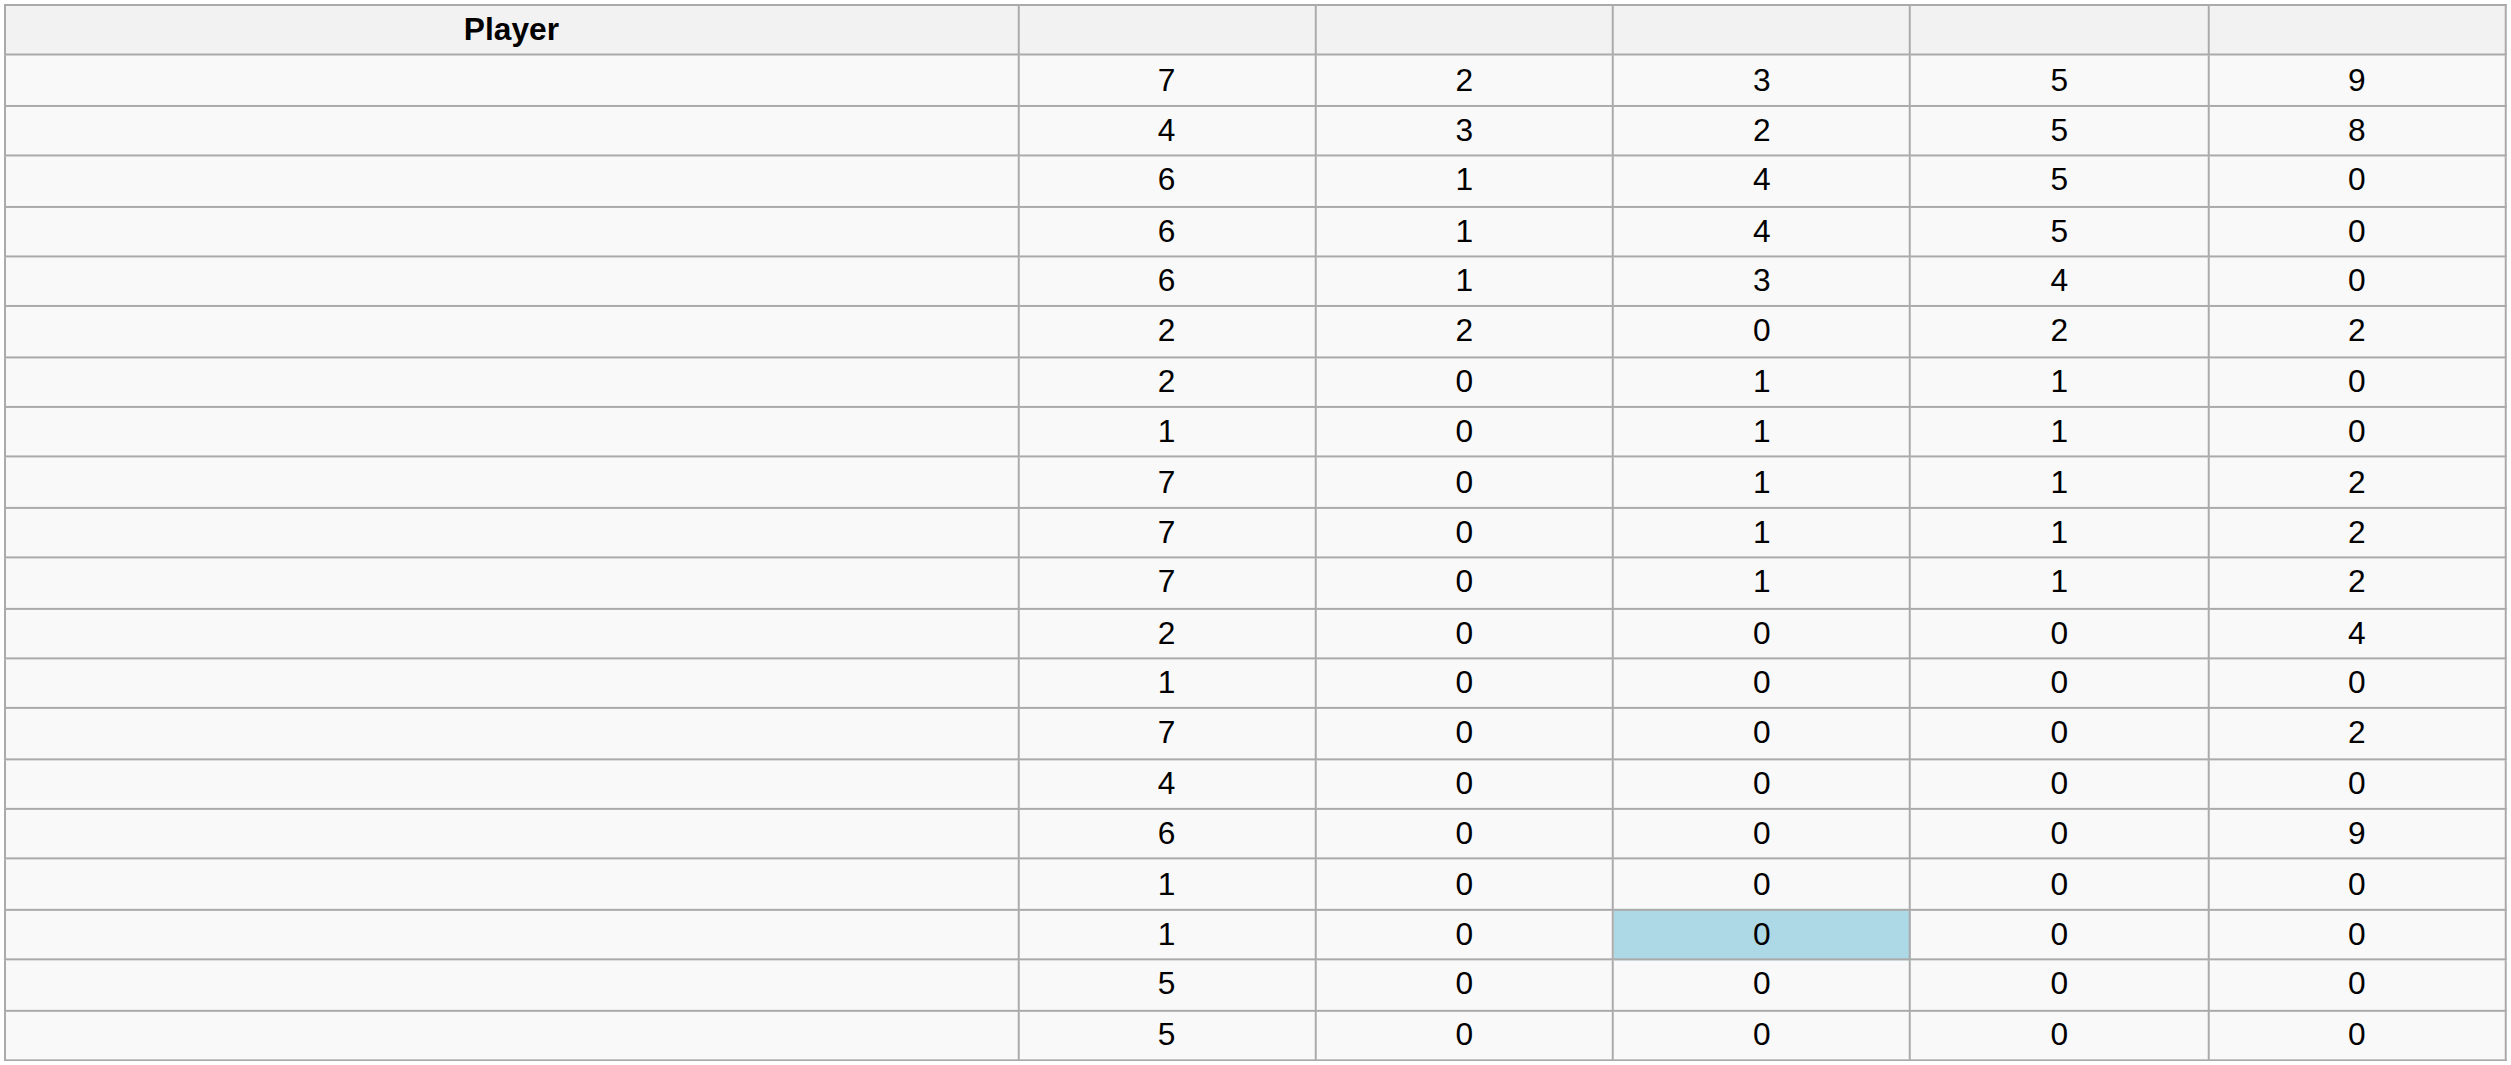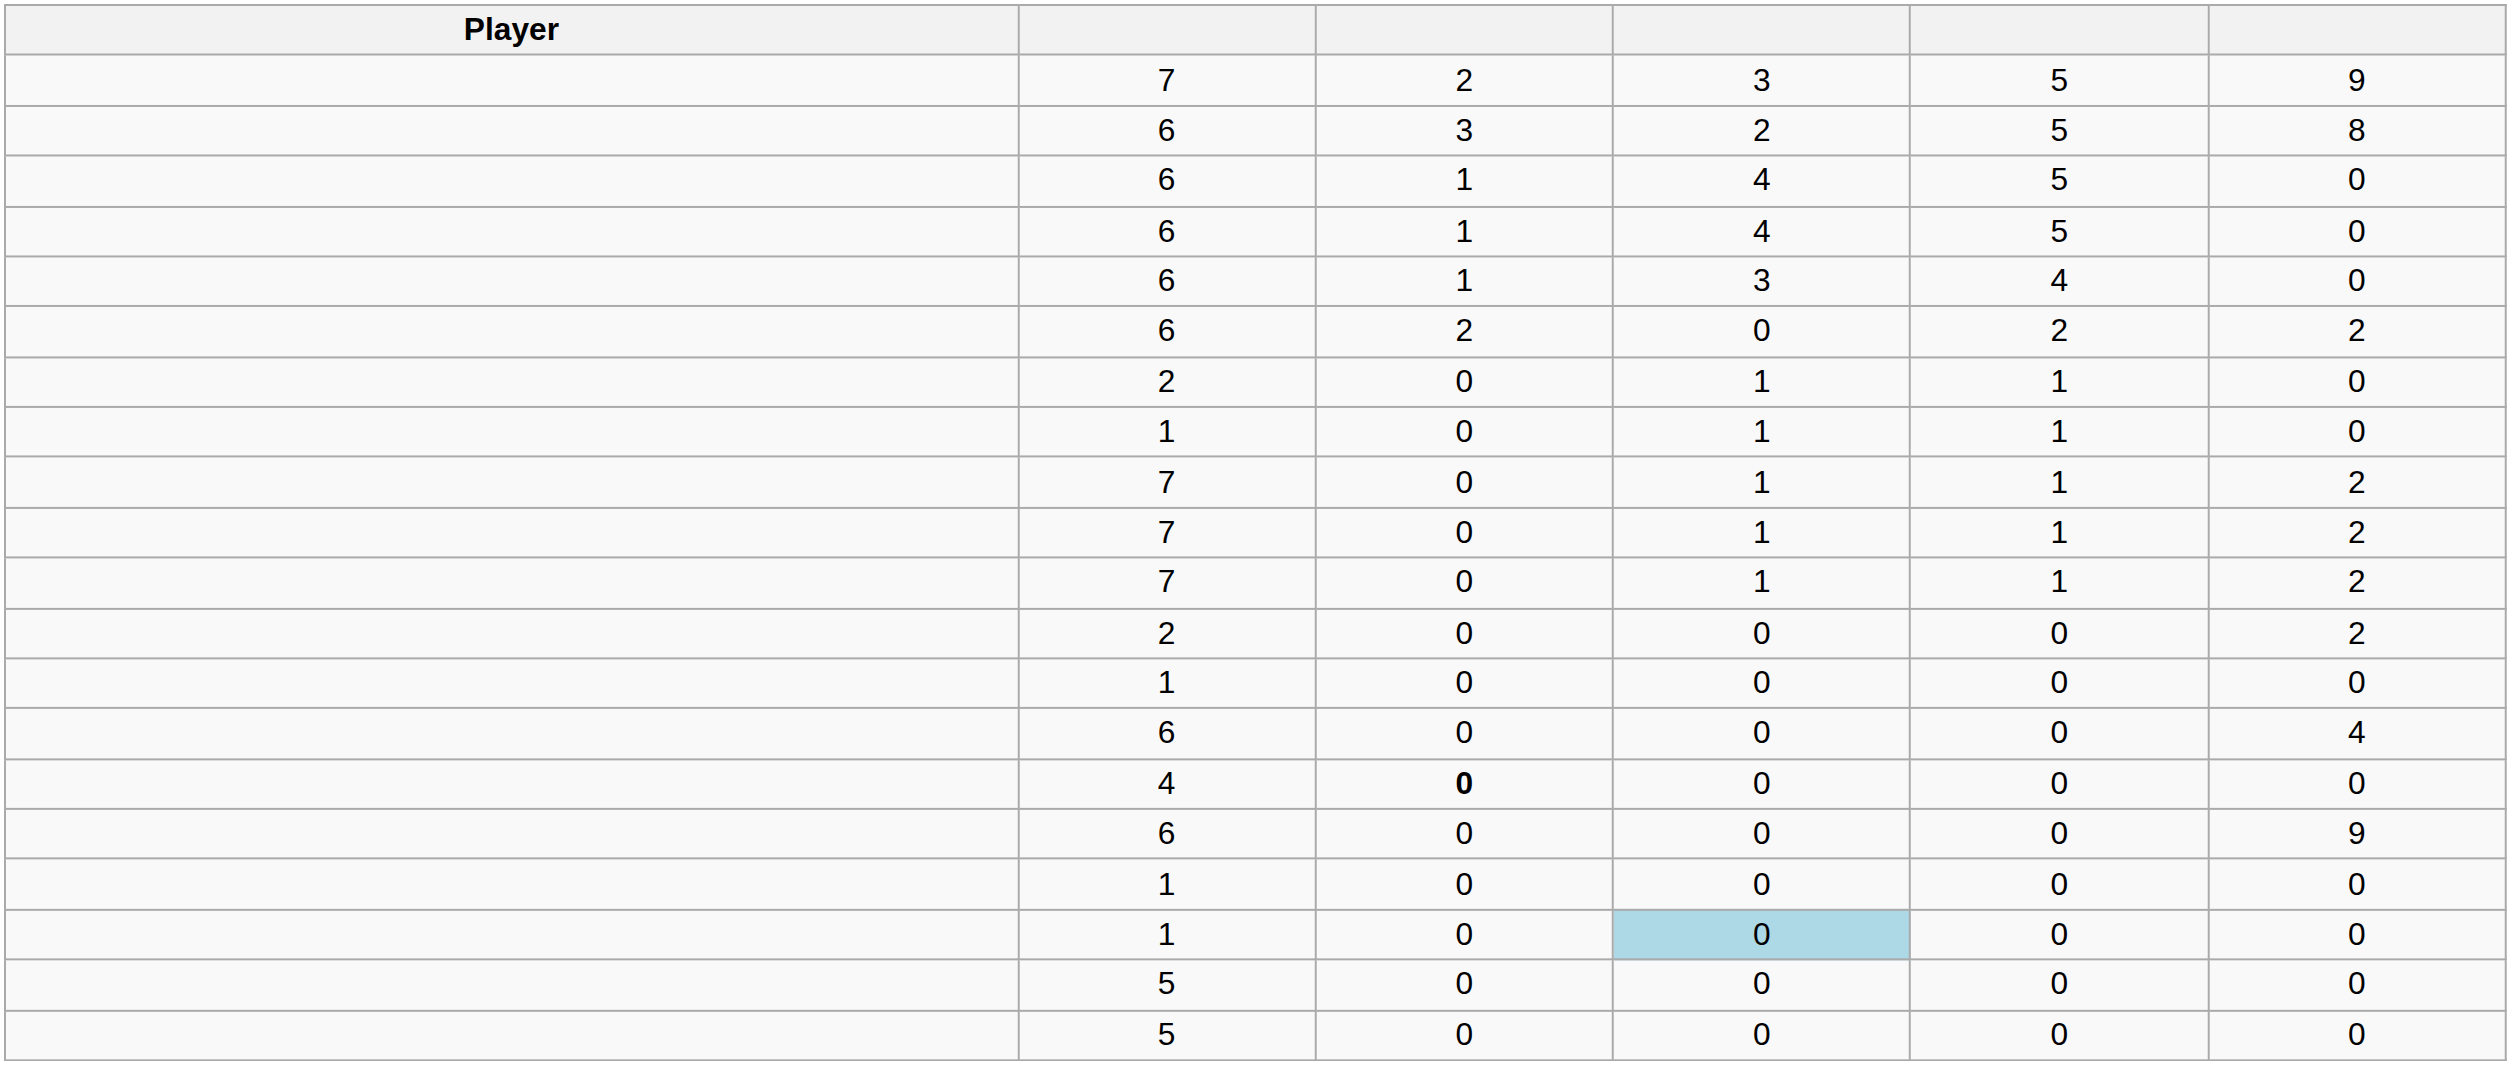(1167, 130) 4 -> (1167, 130) 6
(1167, 331) 2 -> (1167, 331) 6
(2357, 632) 4 -> (2357, 632) 2
(1167, 733) 7 -> (1167, 733) 6
(2357, 733) 2 -> (2357, 733) 4
(1464, 783) normal -> (1464, 783) bold
